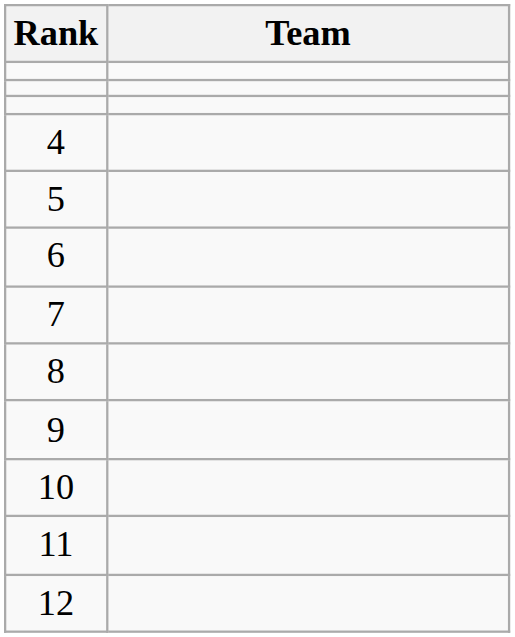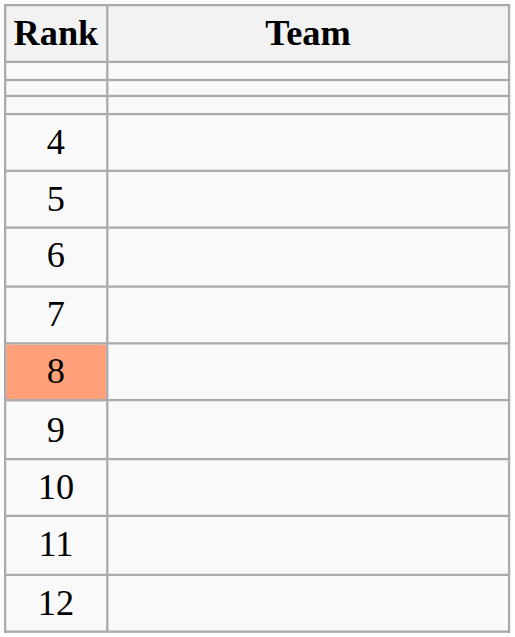(56, 371) no background -> (56, 371) lightsalmon background
